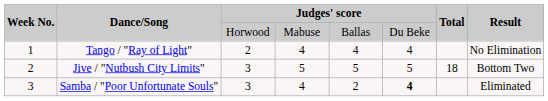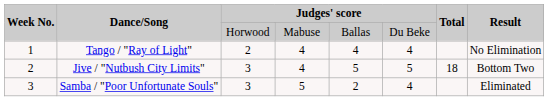(302, 68) 5 -> (302, 68) 4
(302, 86) 4 -> (302, 86) 5
(410, 86) bold -> (410, 86) normal
